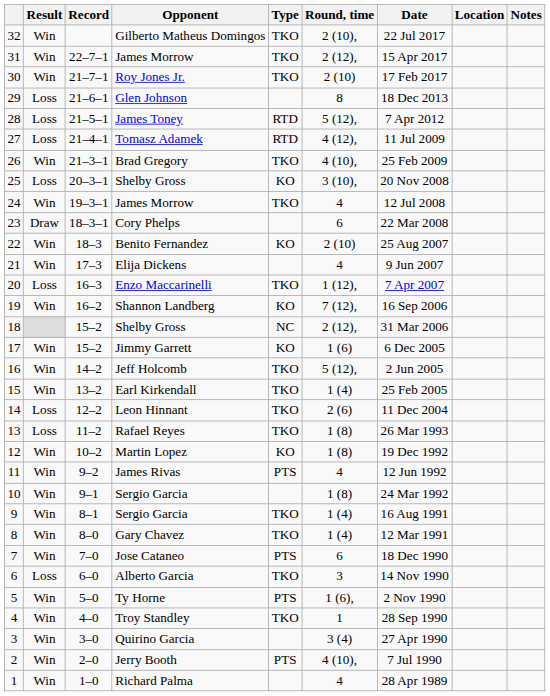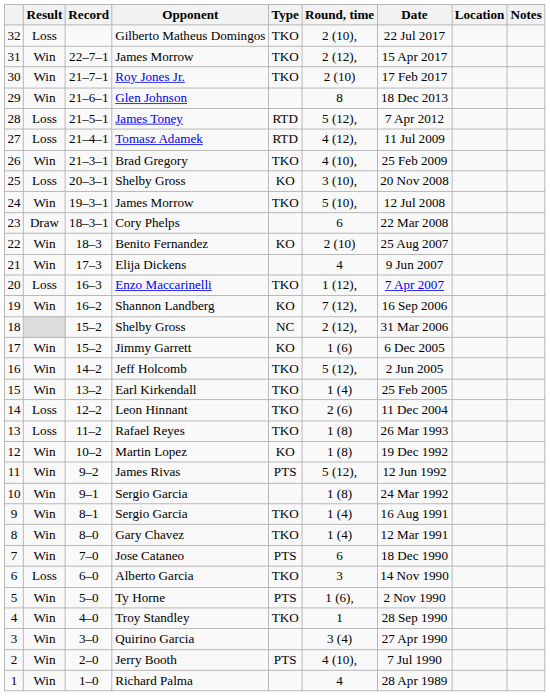(44, 35) Win -> (44, 35) Loss
(44, 98) Loss -> (44, 98) Win
(340, 202) 4 -> (340, 202) 5 (10),
(340, 472) 4 -> (340, 472) 5 (12),
